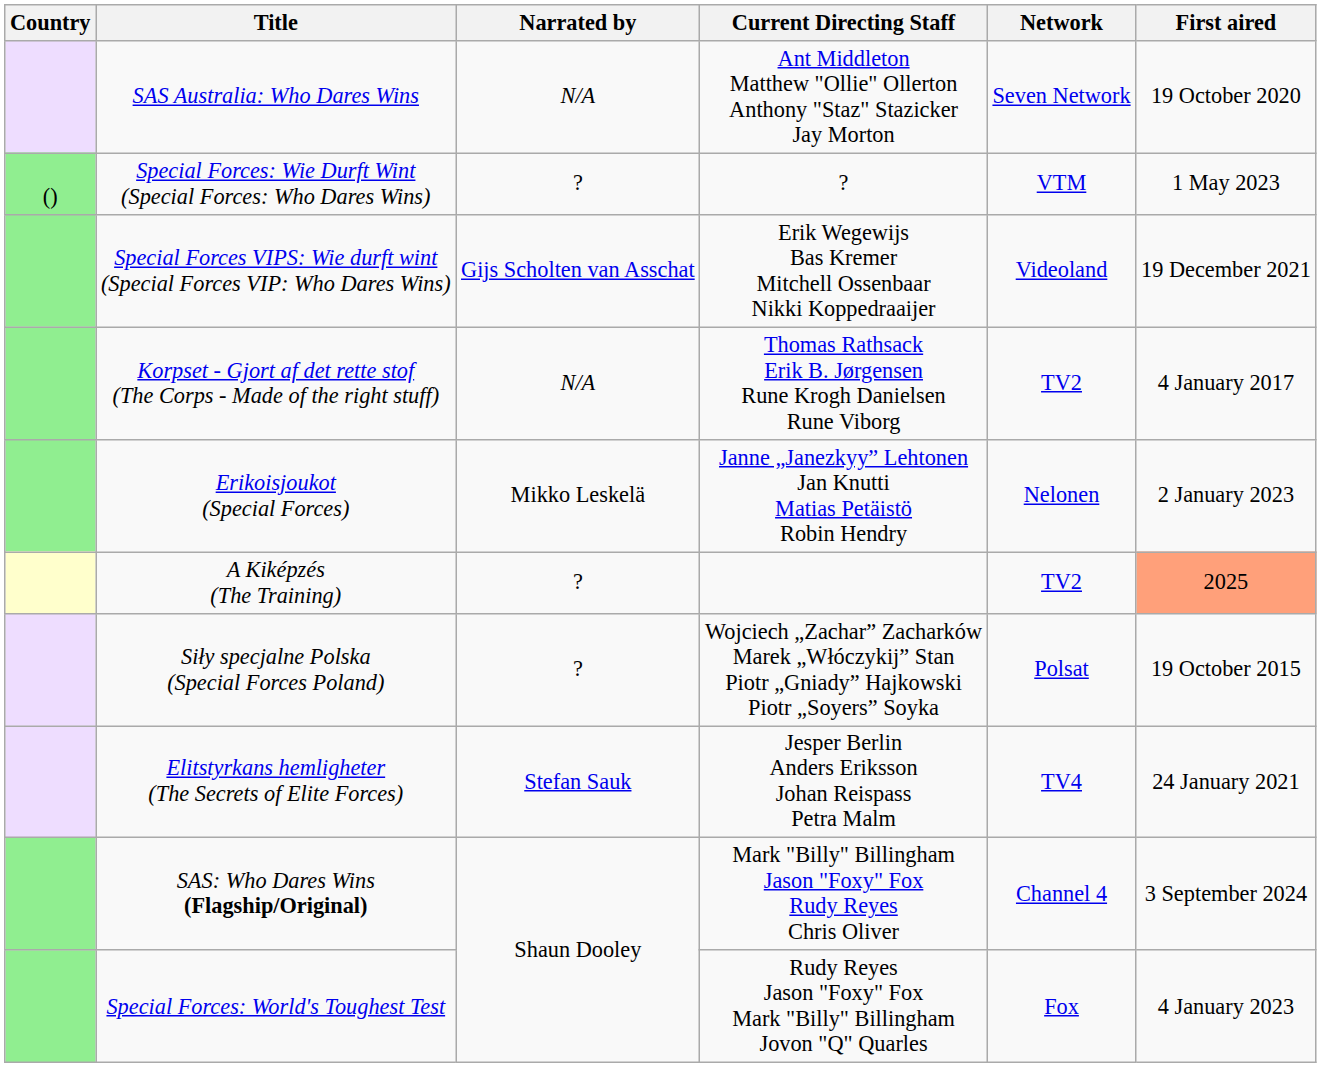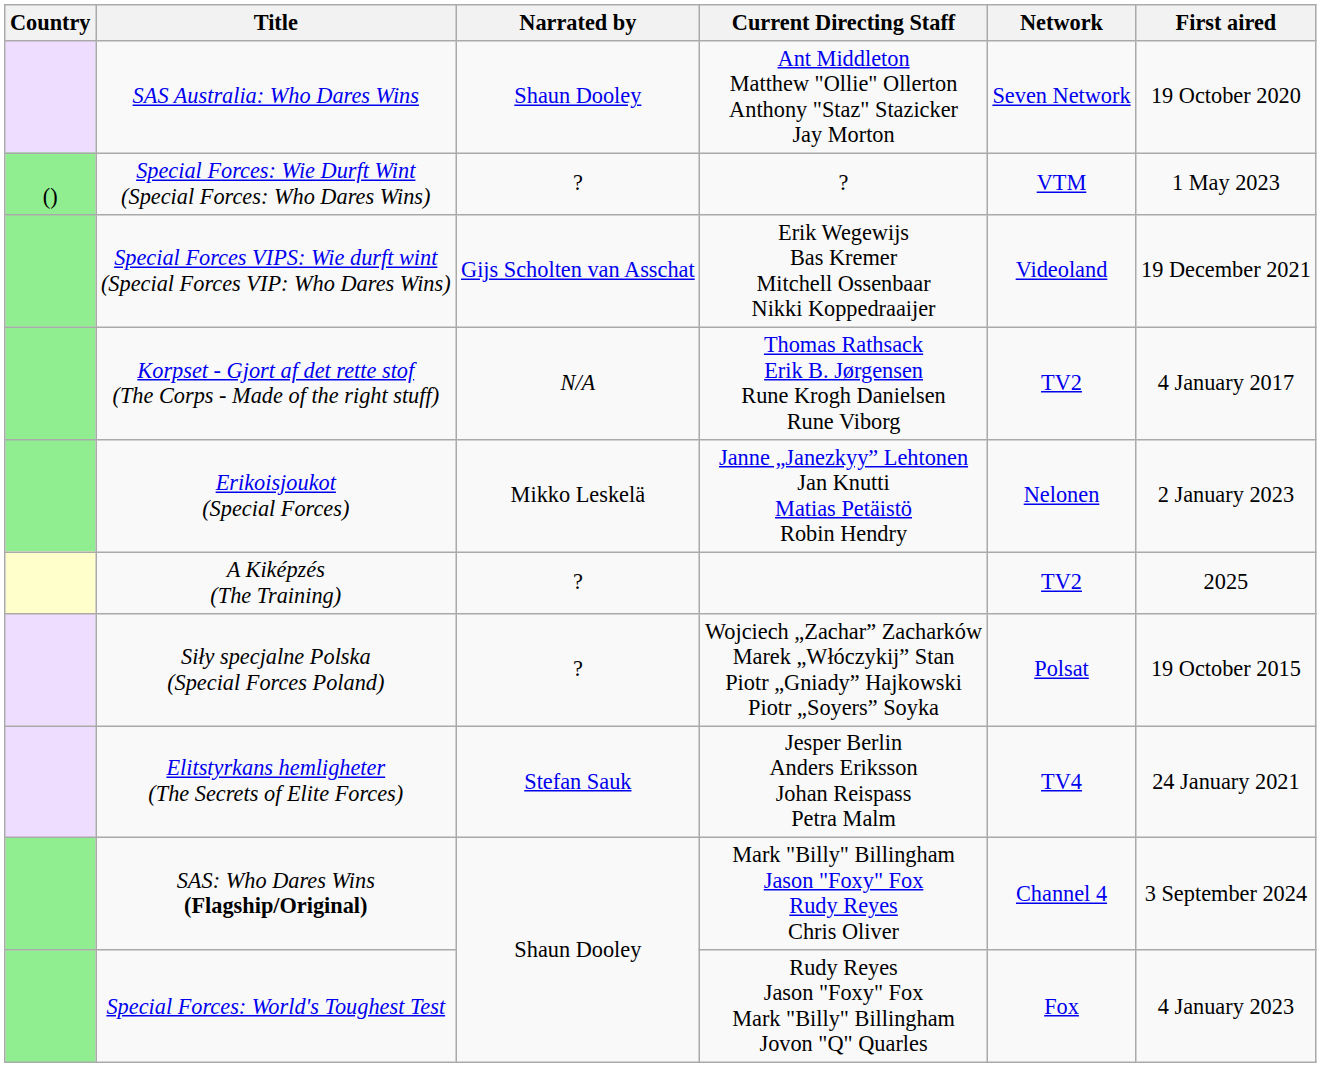(578, 96) N/A -> (578, 96) Shaun Dooley
(1226, 582) lightsalmon background -> (1226, 582) no background
